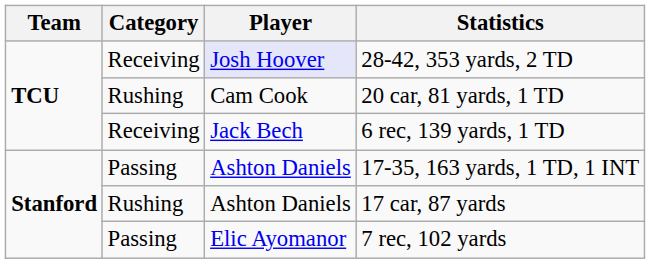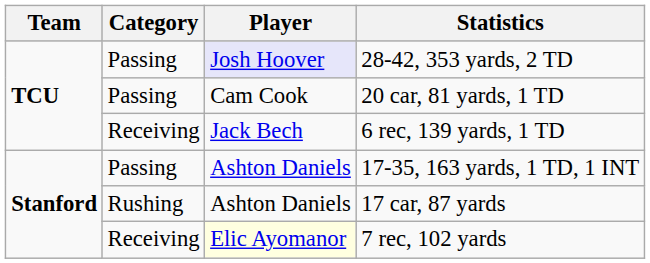(154, 59) Receiving -> (142, 59) Passing
(145, 95) Rushing -> (142, 95) Passing
(142, 239) Passing -> (154, 239) Receiving
(278, 239) no background -> (278, 239) lightyellow background
